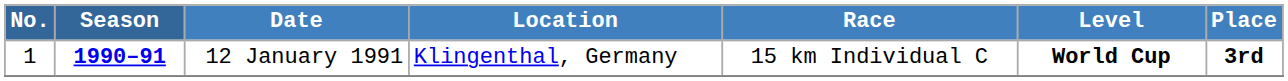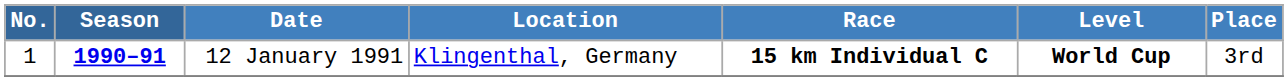(869, 58) normal -> (869, 58) bold
(1244, 58) bold -> (1244, 58) normal
